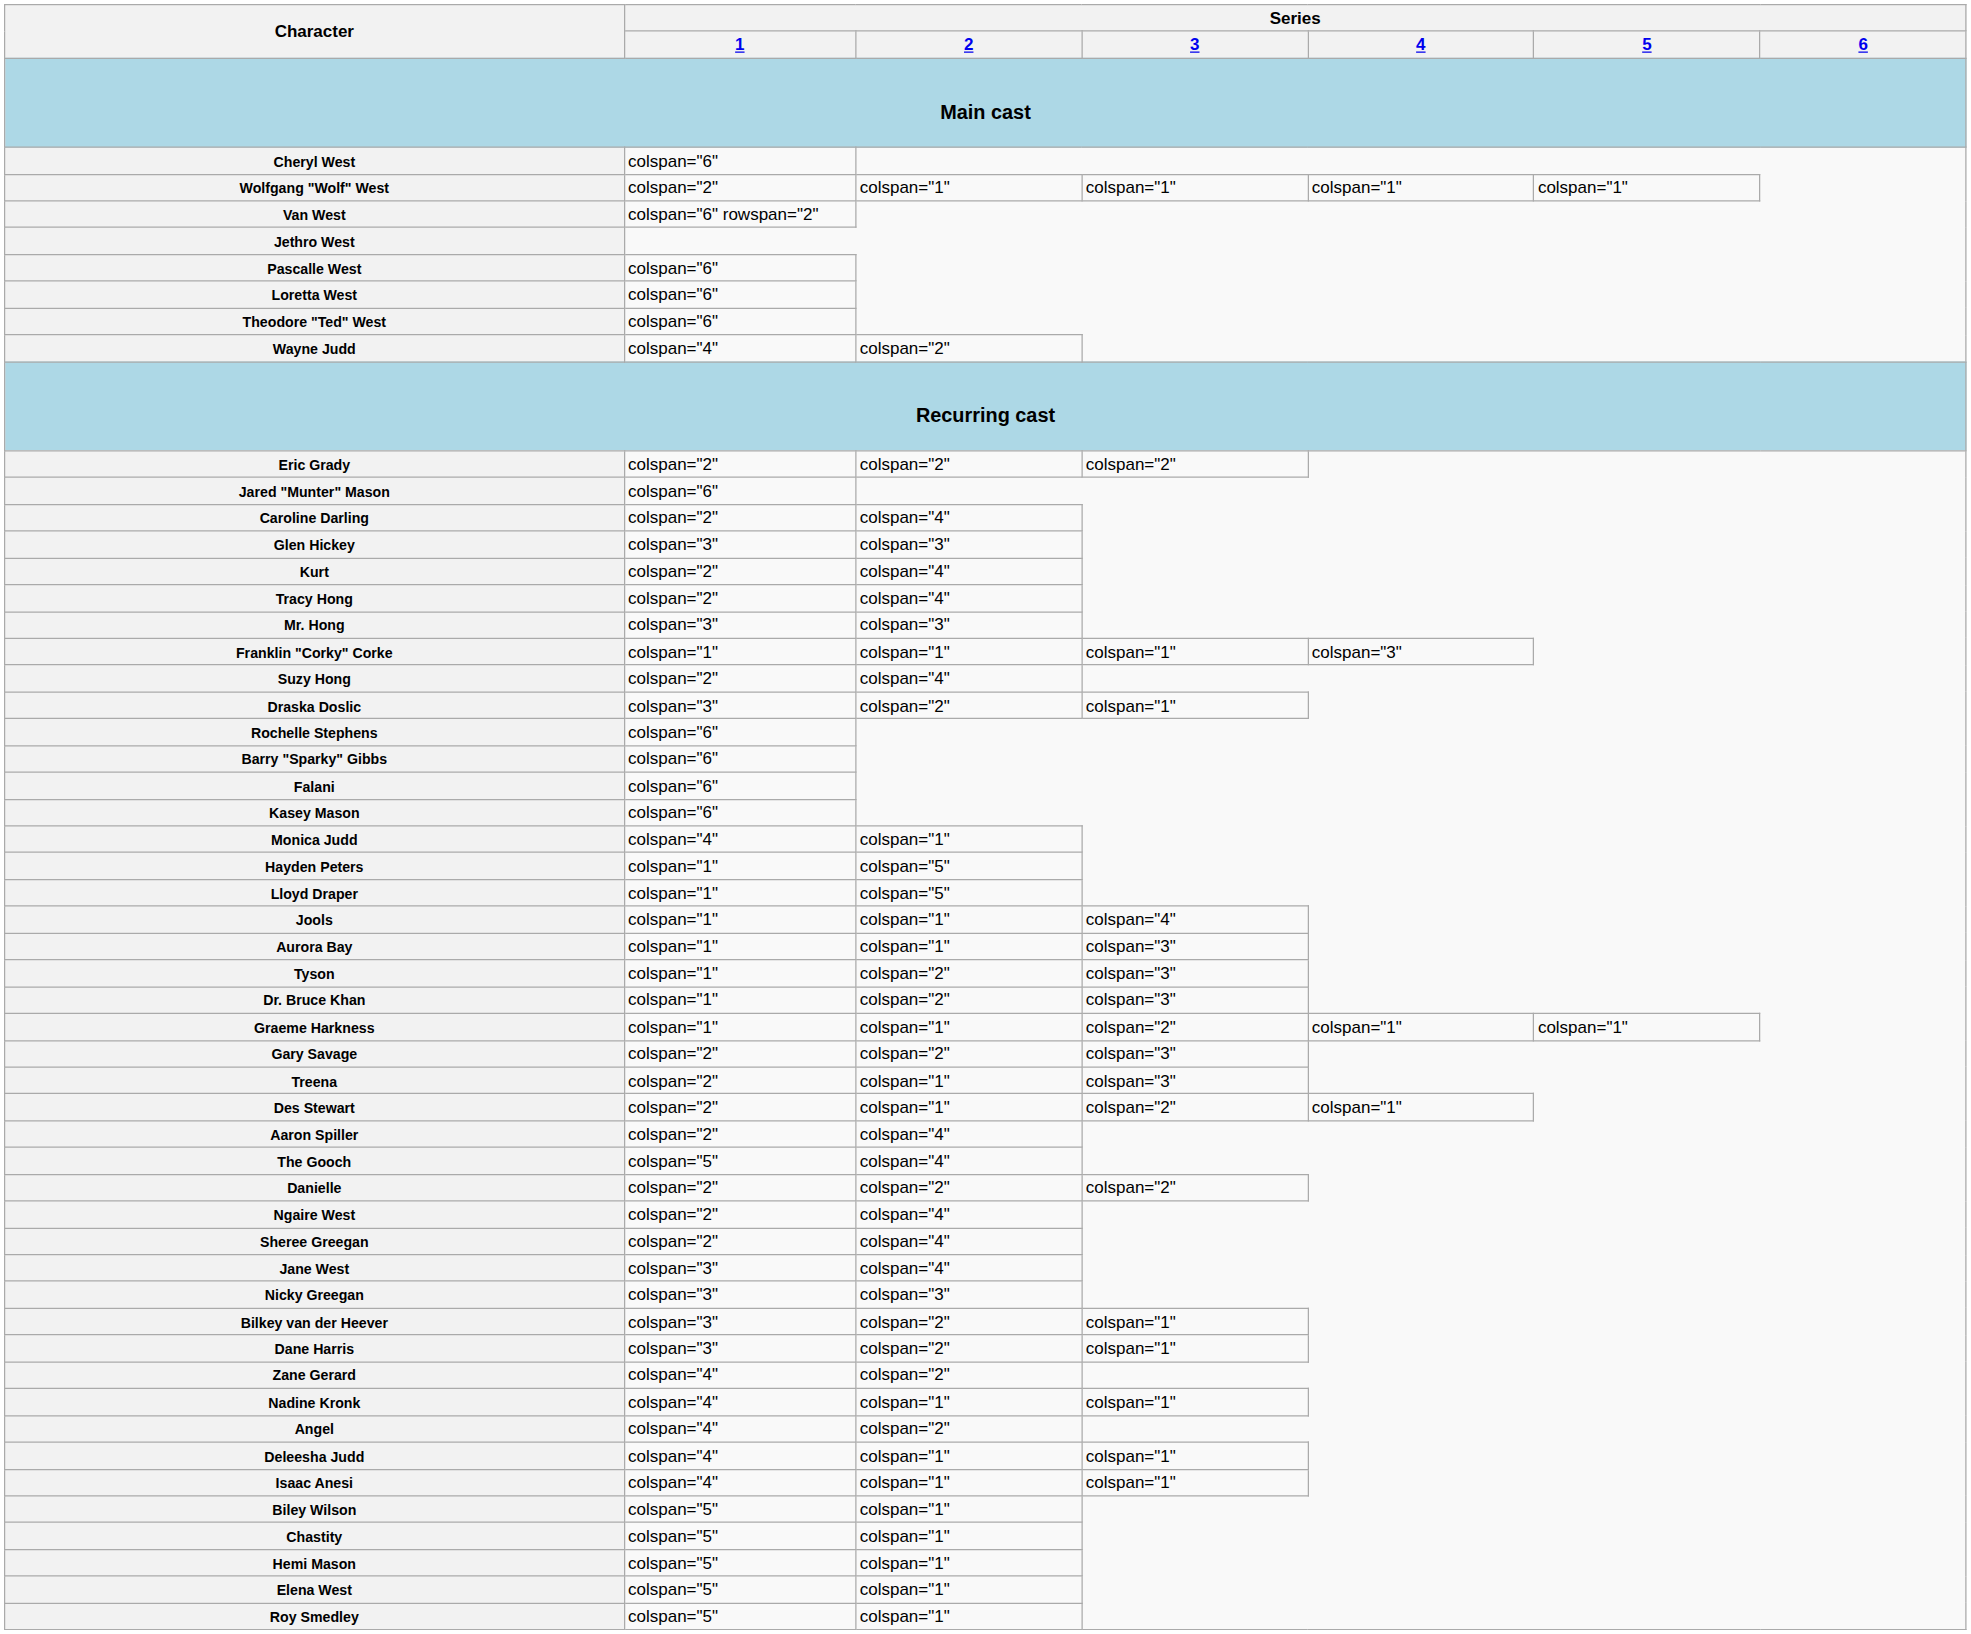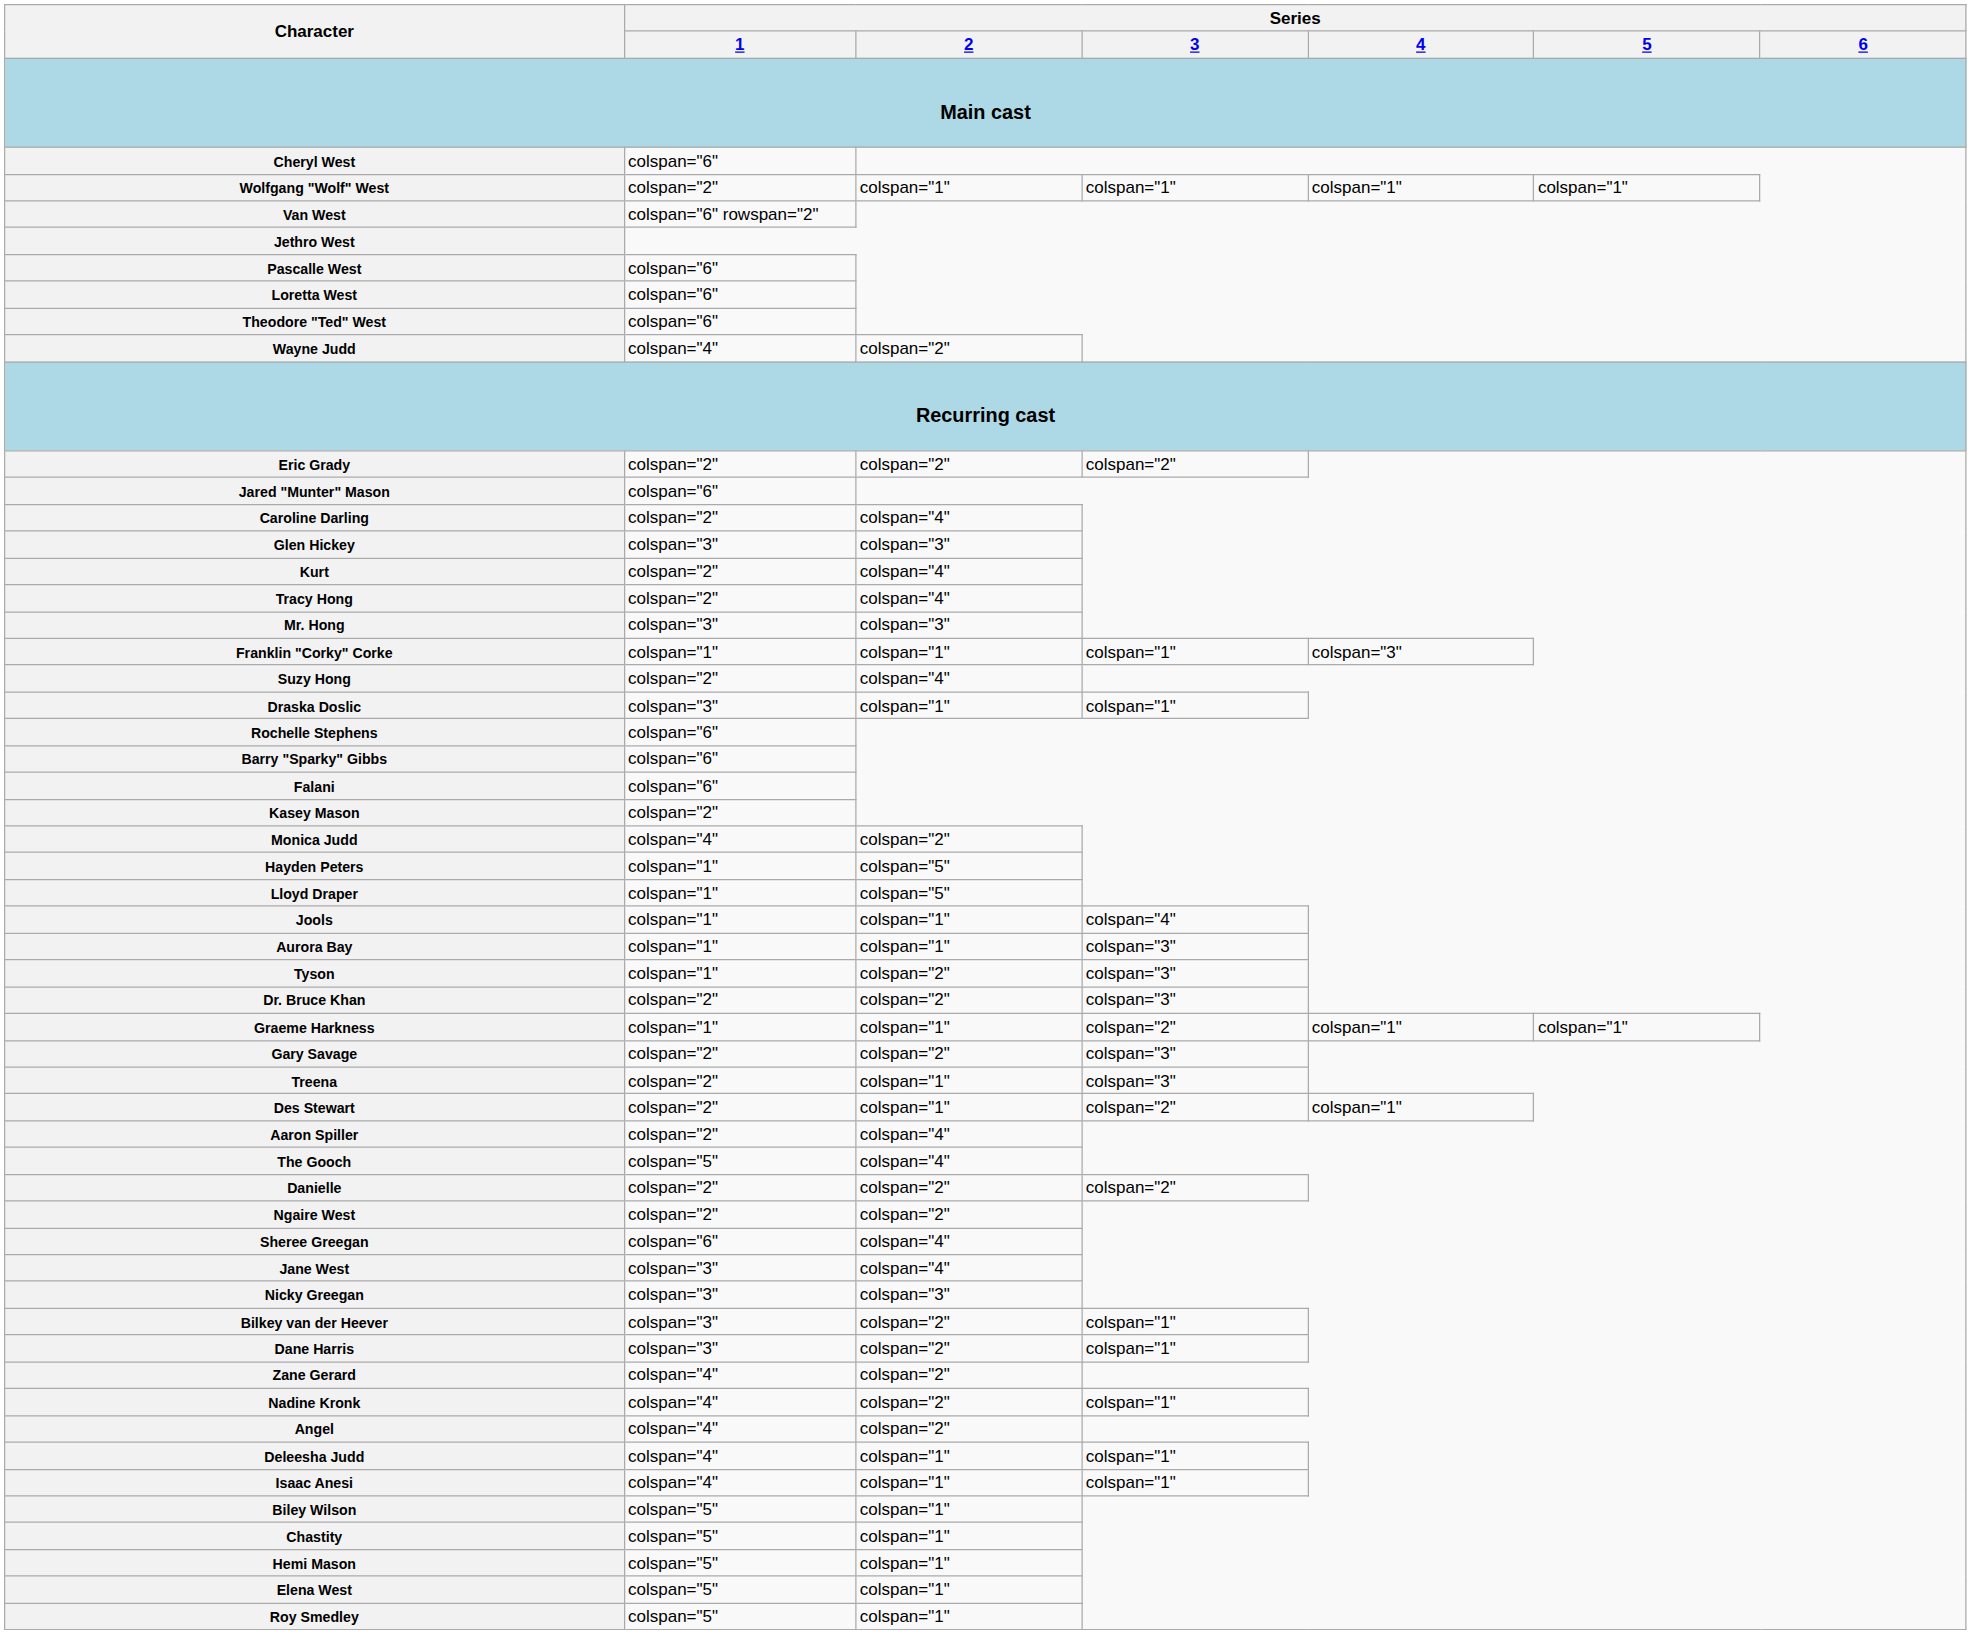(905, 705) colspan="2" -> (905, 705) colspan="1"
(673, 812) colspan="6" -> (673, 812) colspan="2"
(905, 839) colspan="1" -> (905, 839) colspan="2"
(673, 1000) colspan="1" -> (673, 1000) colspan="2"
(905, 1214) colspan="4" -> (905, 1214) colspan="2"
(673, 1241) colspan="2" -> (673, 1241) colspan="6"
(905, 1402) colspan="1" -> (905, 1402) colspan="2"
